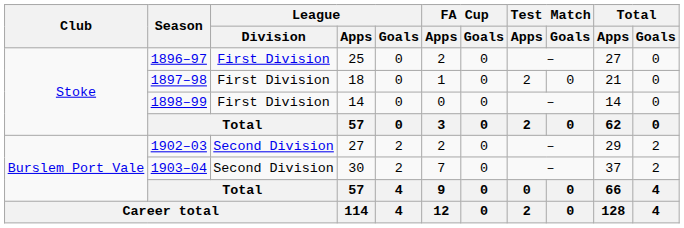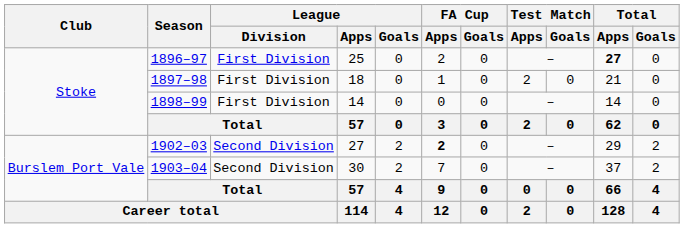(613, 59) normal -> (613, 59) bold
(441, 146) normal -> (441, 146) bold
